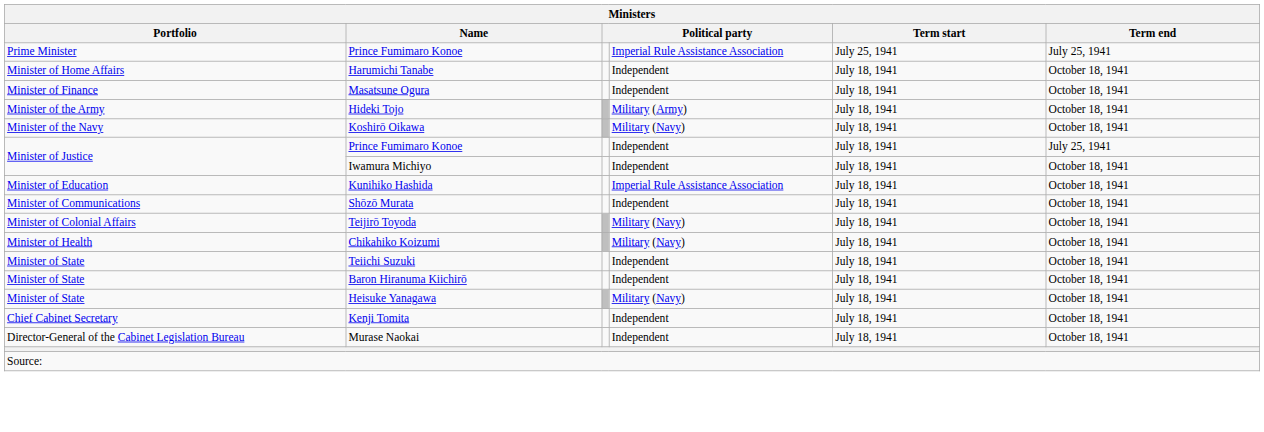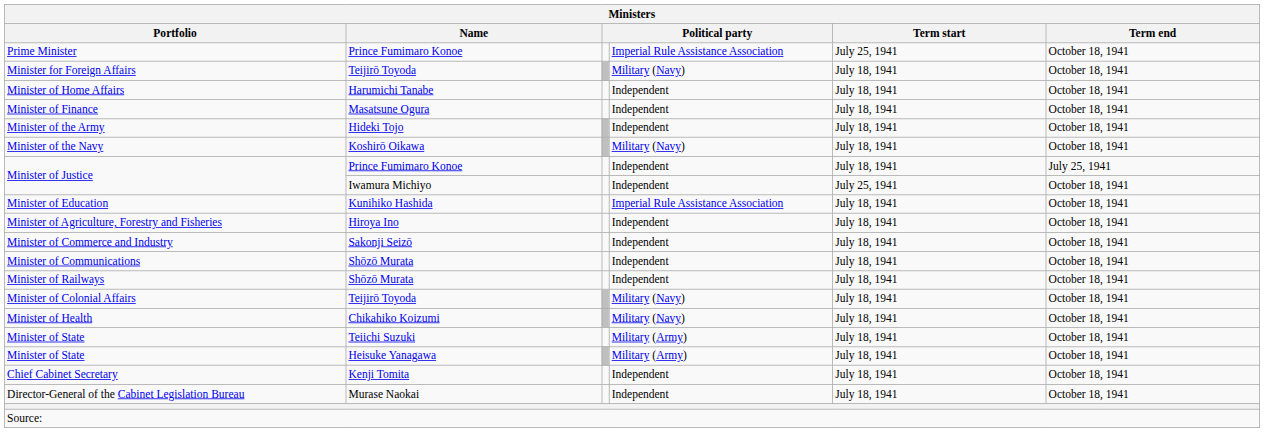(1080, 52) July 25, 1941 -> (1089, 52) October 18, 1941
+ row: (71, 71)
(649, 109) Military (Army) -> (640, 128) Independent
(866, 166) July 18, 1941 -> (866, 185) July 25, 1941
+ row: (115, 223)
+ row: (90, 242)
+ row: (56, 280)
(640, 261) Independent -> (649, 337) Military (Army)
- row: (46, 280)
(648, 299) Military (Navy) -> (649, 356) Military (Army)
